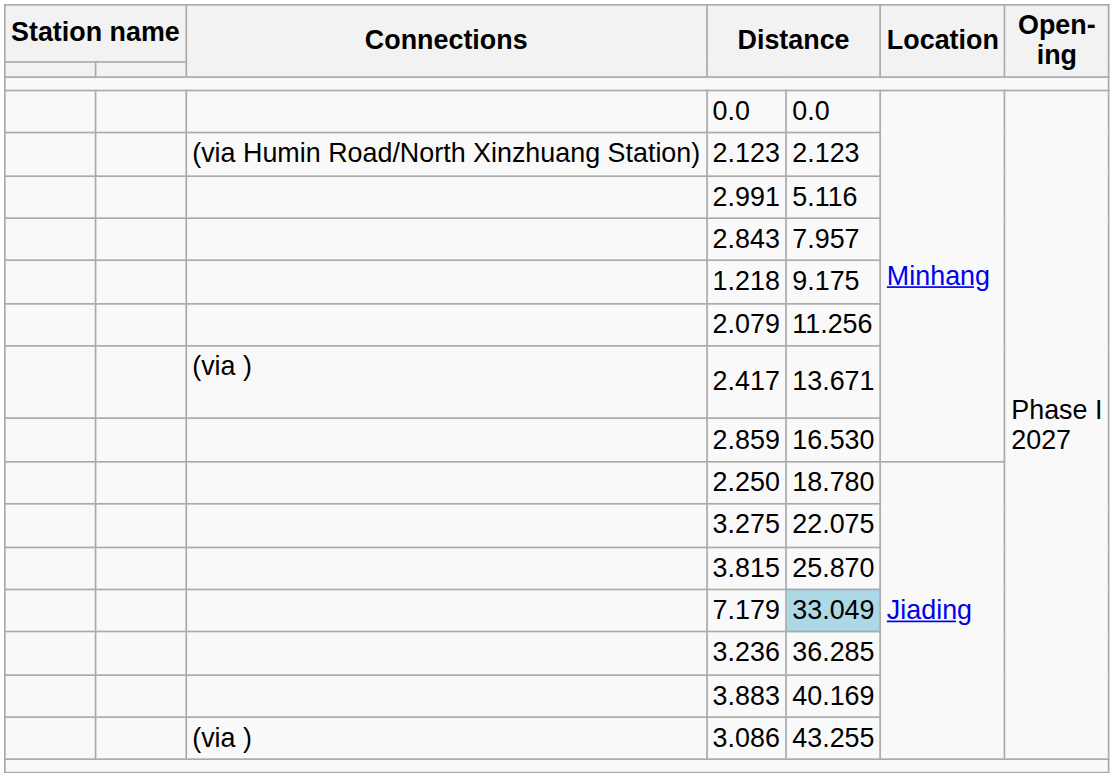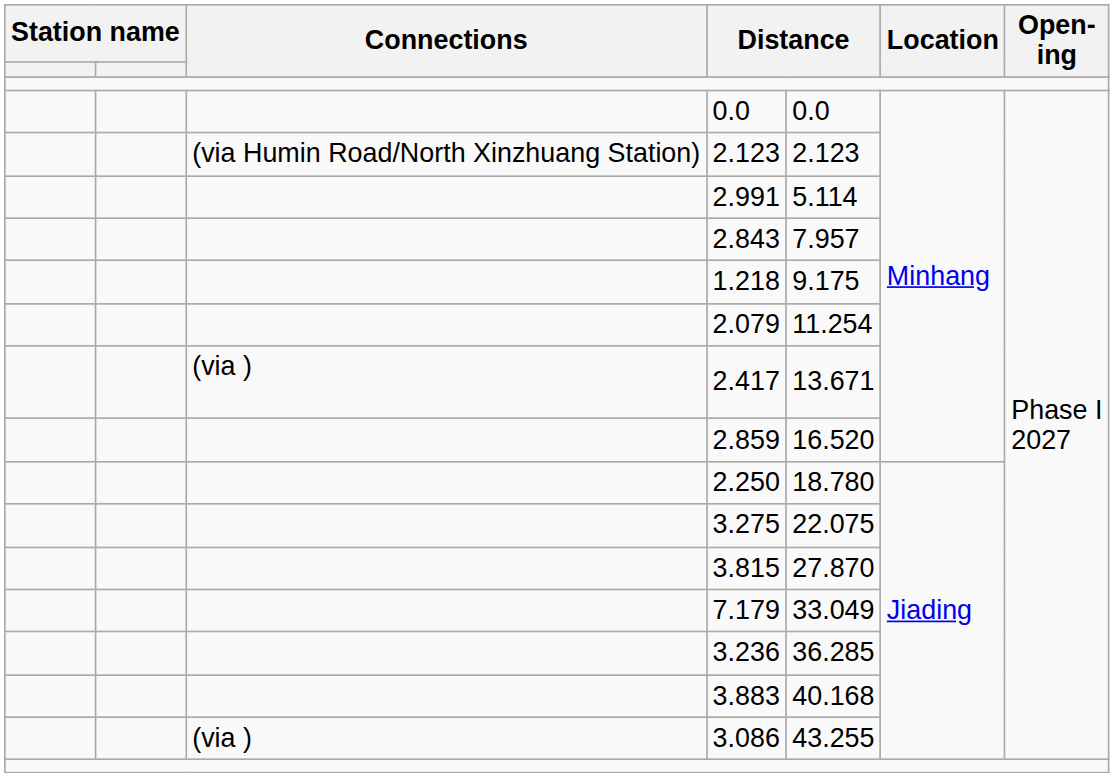(825, 196) 5.116 -> (825, 196) 5.114
(832, 324) 11.256 -> (832, 324) 11.254
(833, 439) 16.530 -> (833, 439) 16.520
(833, 567) 25.870 -> (833, 567) 27.870
(833, 610) lightblue background -> (833, 610) no background
(833, 695) 40.169 -> (833, 695) 40.168
